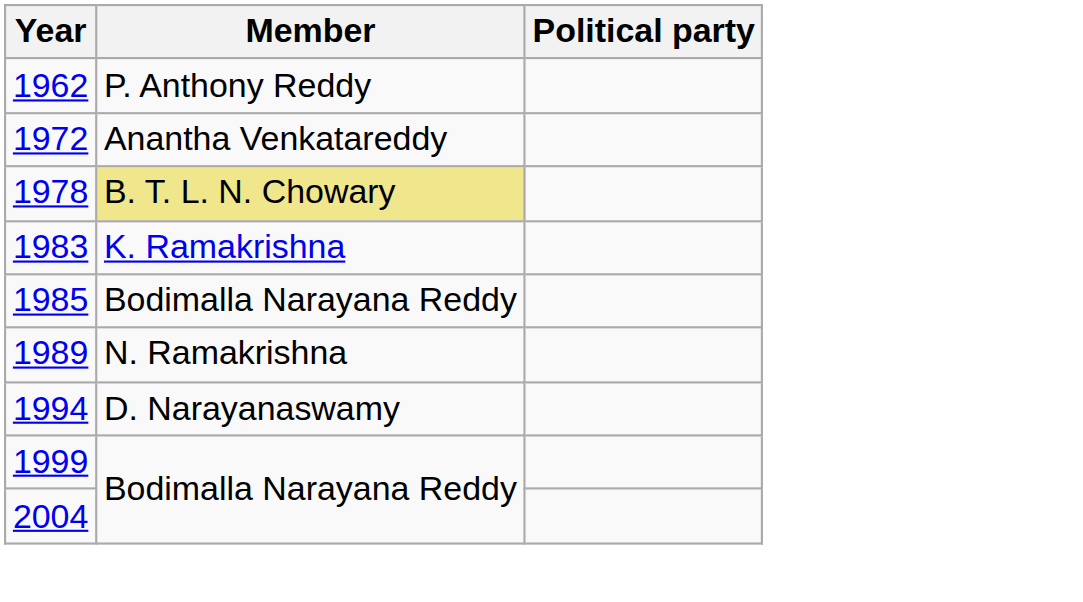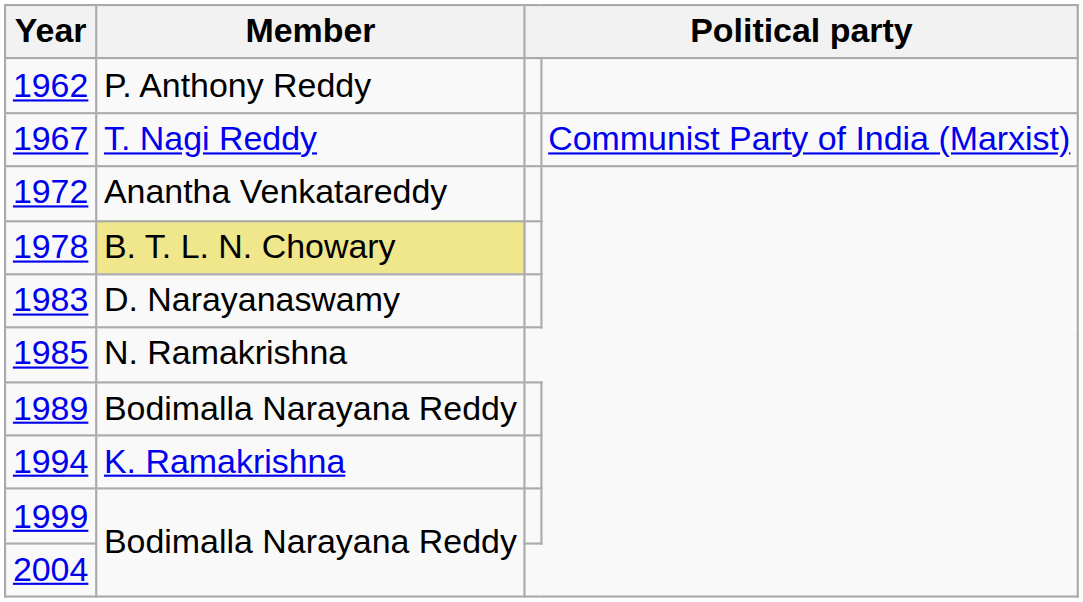+ row: (51, 138)
(225, 246) K. Ramakrishna -> (252, 300) D. Narayanaswamy
(310, 300) Bodimalla Narayana Reddy -> (226, 354) N. Ramakrishna
(226, 354) N. Ramakrishna -> (310, 407) Bodimalla Narayana Reddy
(252, 407) D. Narayanaswamy -> (225, 461) K. Ramakrishna
